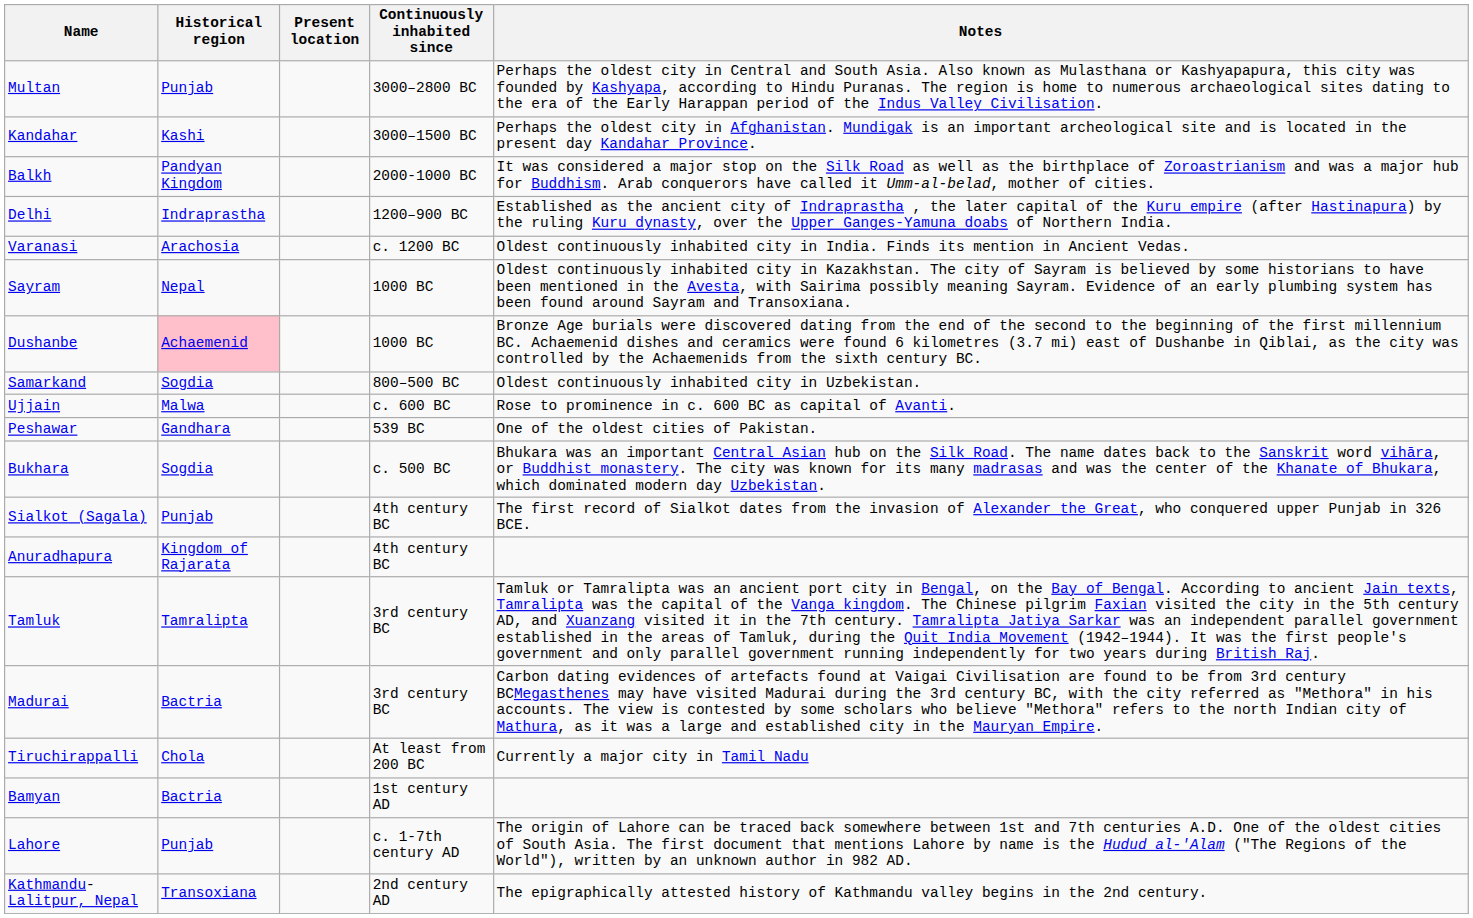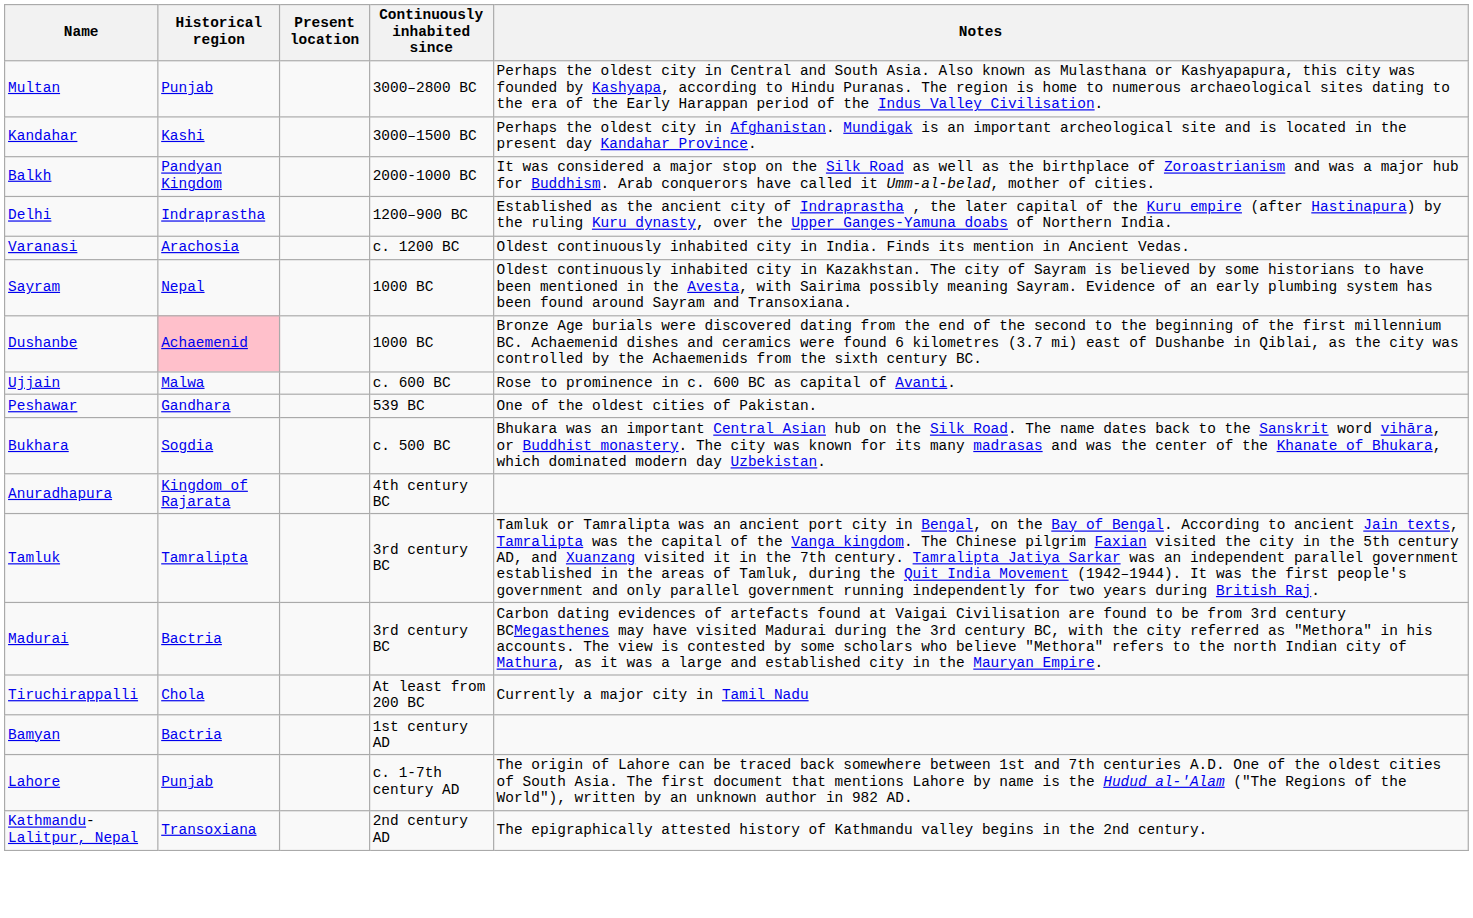- row: (47, 383)
- row: (77, 518)
